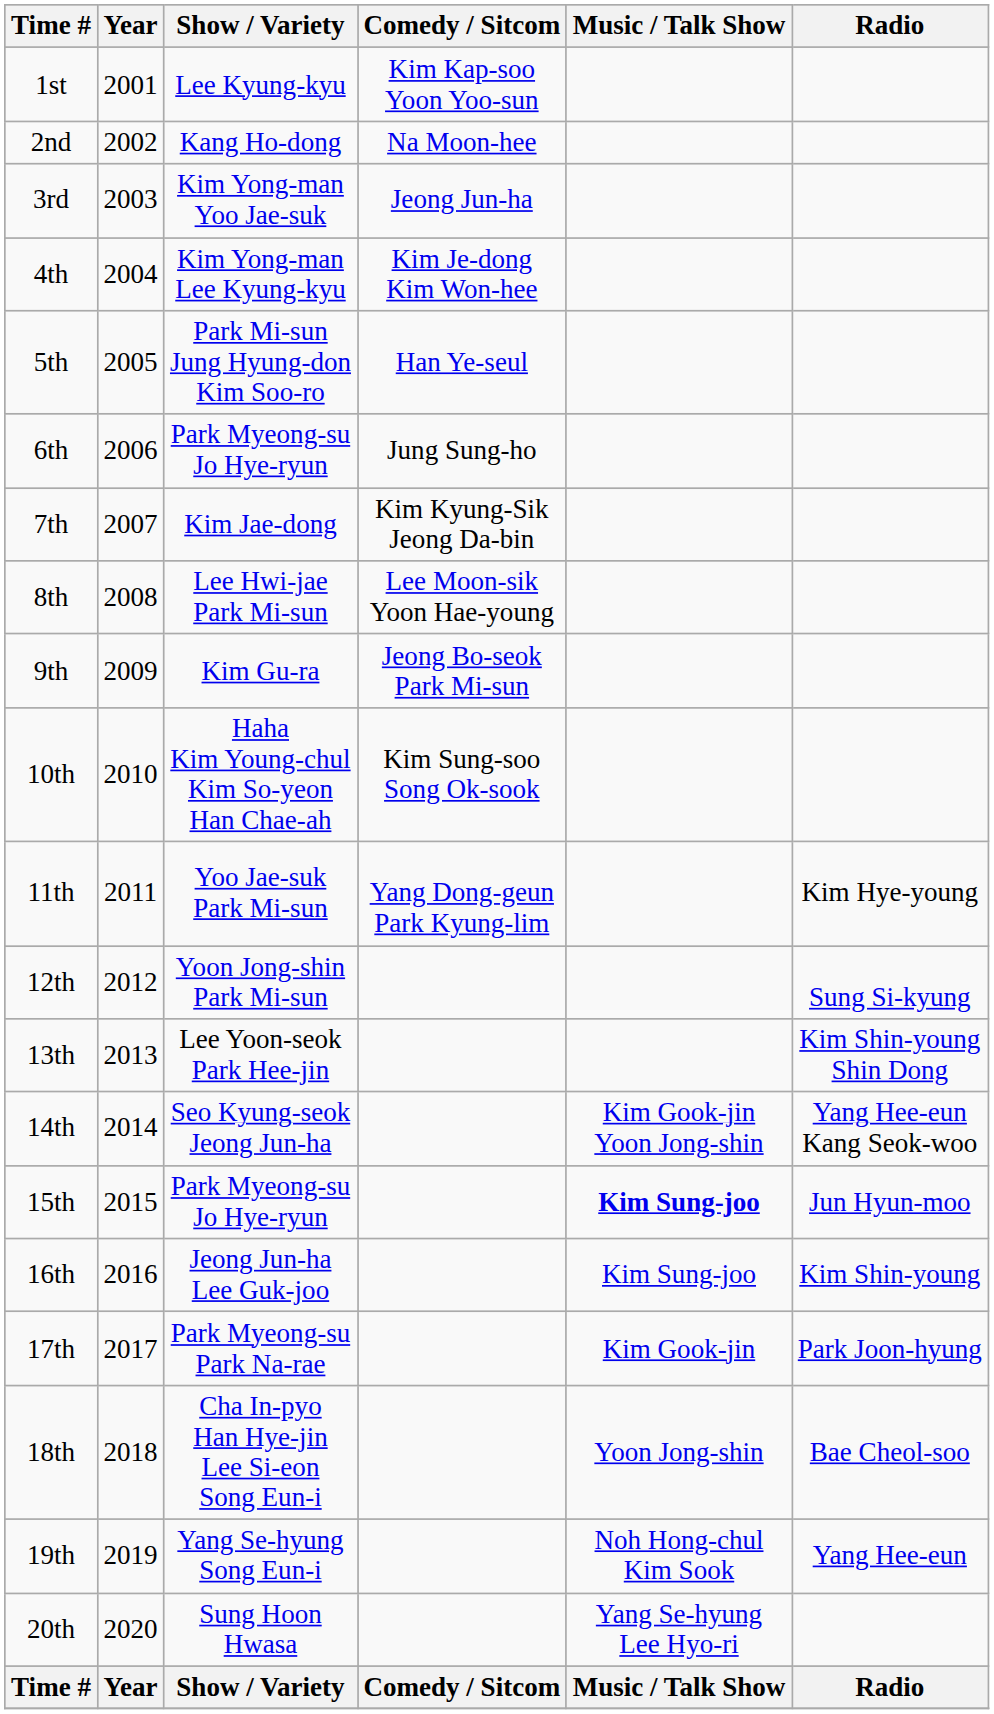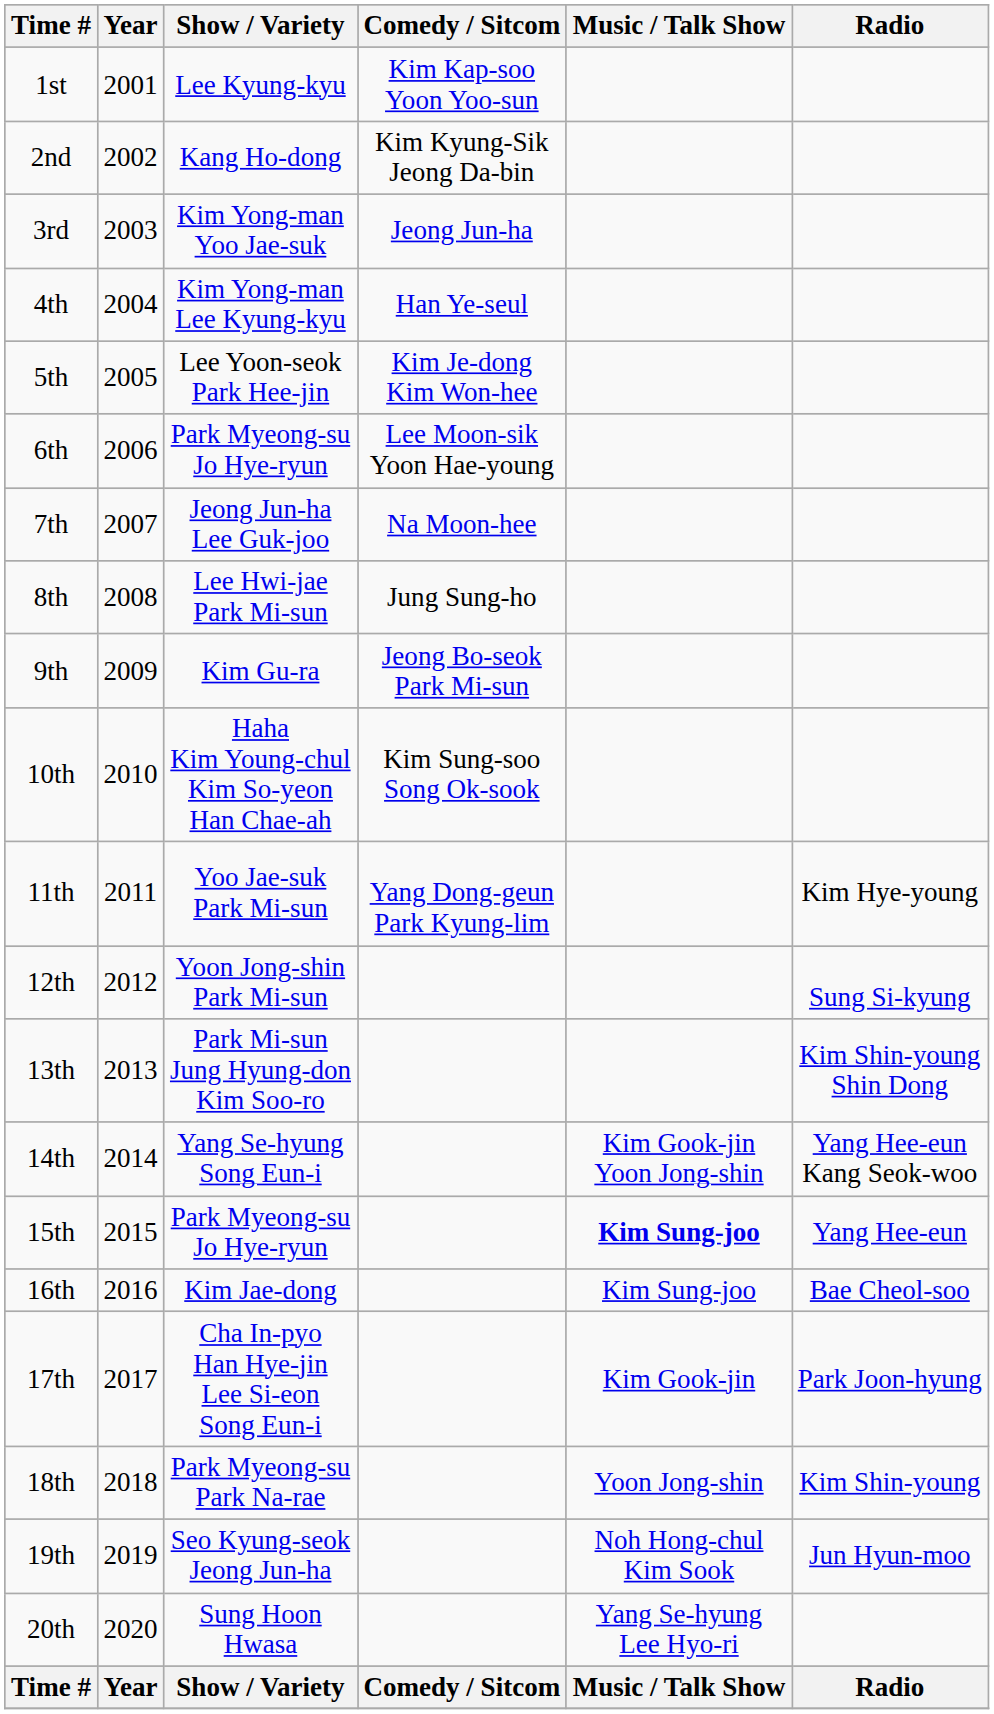(462, 142) Na Moon-hee -> (462, 157) Kim Kyung-Sik Jeong Da-bin
(462, 273) Kim Je-dong Kim Won-hee -> (462, 303) Han Ye-seul
(260, 362) Park Mi-sun Jung Hyung-don Kim Soo-ro -> (260, 377) Lee Yoon-seok Park Hee-jin
(462, 362) Han Ye-seul -> (462, 377) Kim Je-dong Kim Won-hee
(462, 450) Jung Sung-ho -> (462, 450) Lee Moon-sik Yoon Hae-young
(260, 523) Kim Jae-dong -> (260, 523) Jeong Jun-ha Lee Guk-joo
(462, 523) Kim Kyung-Sik Jeong Da-bin -> (462, 523) Na Moon-hee
(462, 597) Lee Moon-sik Yoon Hae-young -> (462, 597) Jung Sung-ho
(260, 1054) Lee Yoon-seok Park Hee-jin -> (260, 1070) Park Mi-sun Jung Hyung-don Kim Soo-ro
(260, 1128) Seo Kyung-seok Jeong Jun-ha -> (260, 1158) Yang Se-hyung Song Eun-i
(890, 1201) Jun Hyun-moo -> (890, 1231) Yang Hee-eun
(260, 1274) Jeong Jun-ha Lee Guk-joo -> (260, 1290) Kim Jae-dong
(890, 1274) Kim Shin-young -> (890, 1290) Bae Cheol-soo
(260, 1348) Park Myeong-su Park Na-rae -> (260, 1378) Cha In-pyo Han Hye-jin Lee Si-eon Song Eun-i
(260, 1451) Cha In-pyo Han Hye-jin Lee Si-eon Song Eun-i -> (260, 1482) Park Myeong-su Park Na-rae
(890, 1451) Bae Cheol-soo -> (890, 1482) Kim Shin-young
(260, 1555) Yang Se-hyung Song Eun-i -> (260, 1555) Seo Kyung-seok Jeong Jun-ha
(890, 1555) Yang Hee-eun -> (890, 1555) Jun Hyun-moo
